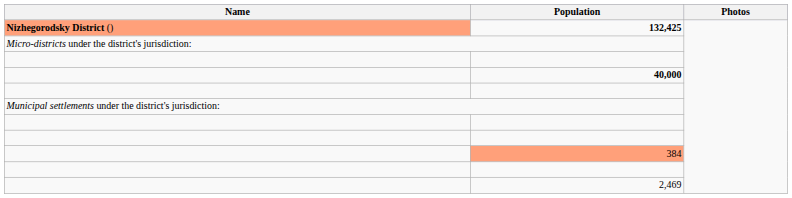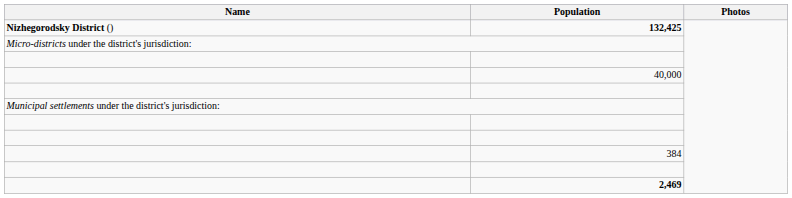(60, 28) lightsalmon background -> (60, 28) no background
(668, 75) bold -> (668, 75) normal
(674, 153) lightsalmon background -> (674, 153) no background
(670, 185) normal -> (670, 185) bold
